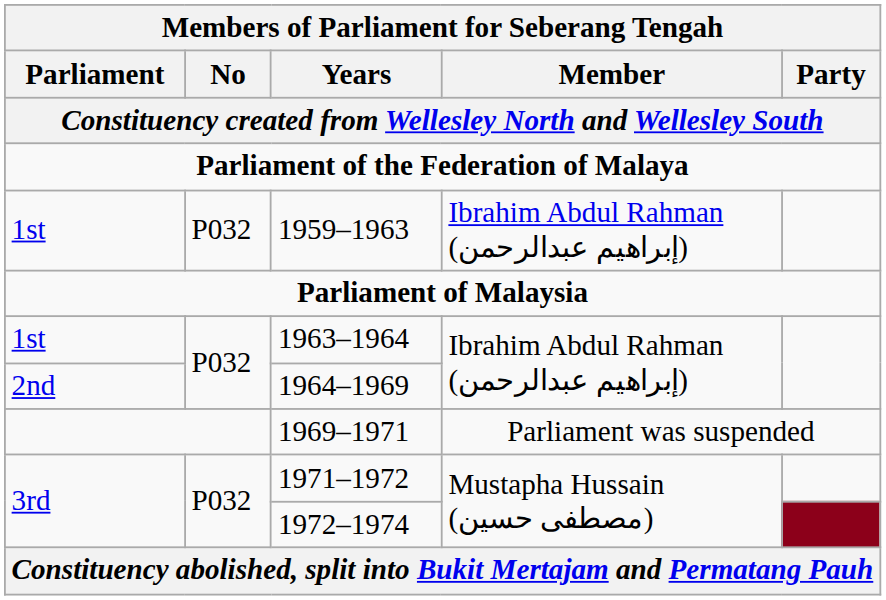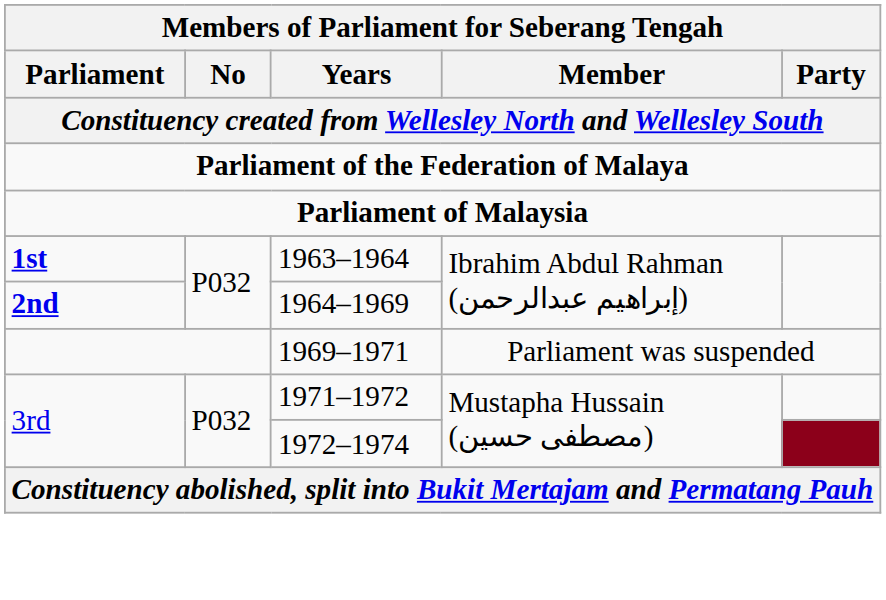- row: (344, 229)
(29, 339) normal -> (29, 258) bold
(33, 385) normal -> (35, 304) bold
